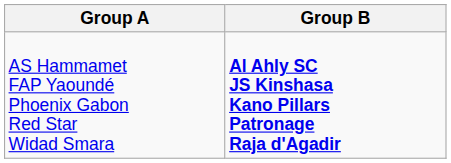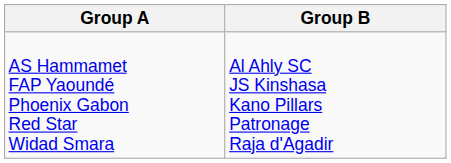(285, 104) bold -> (281, 104) normal
